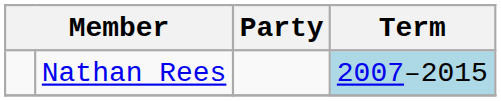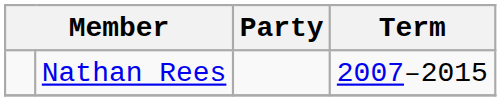(412, 73) lightblue background -> (412, 73) no background
